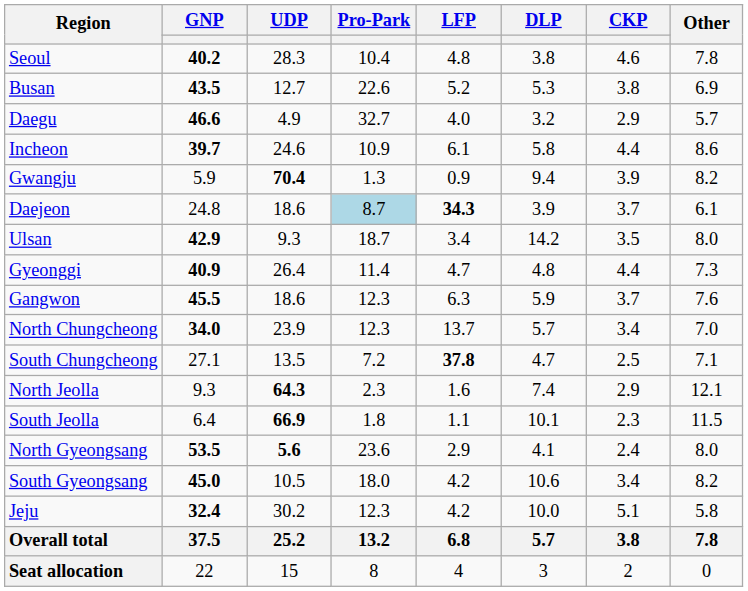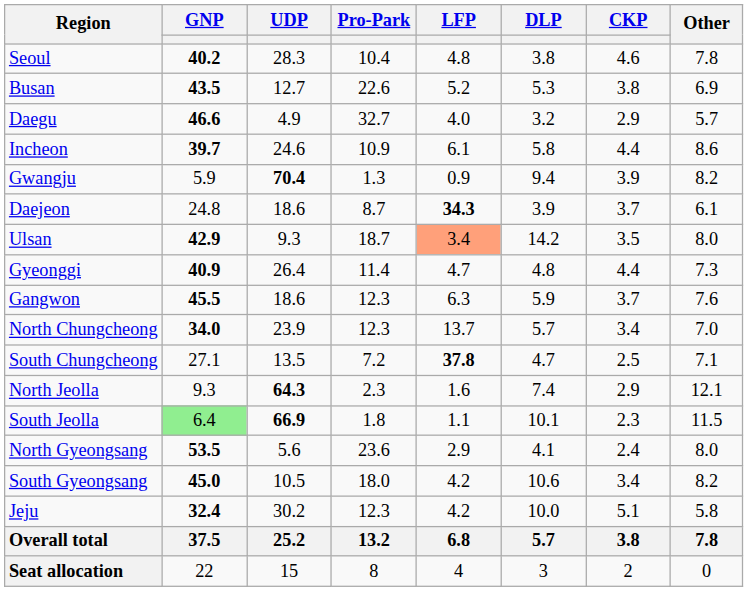(374, 209) lightblue background -> (374, 209) no background
(459, 239) no background -> (459, 239) lightsalmon background
(204, 420) no background -> (204, 420) lightgreen background
(289, 450) bold -> (289, 450) normal
